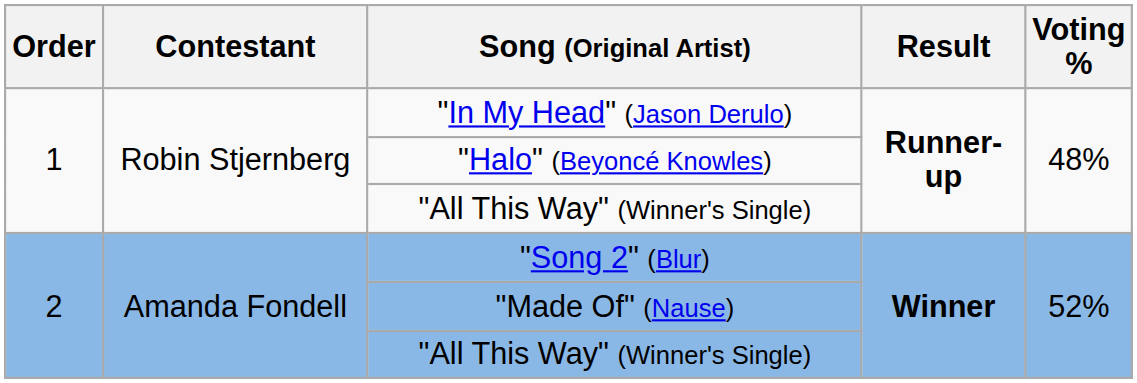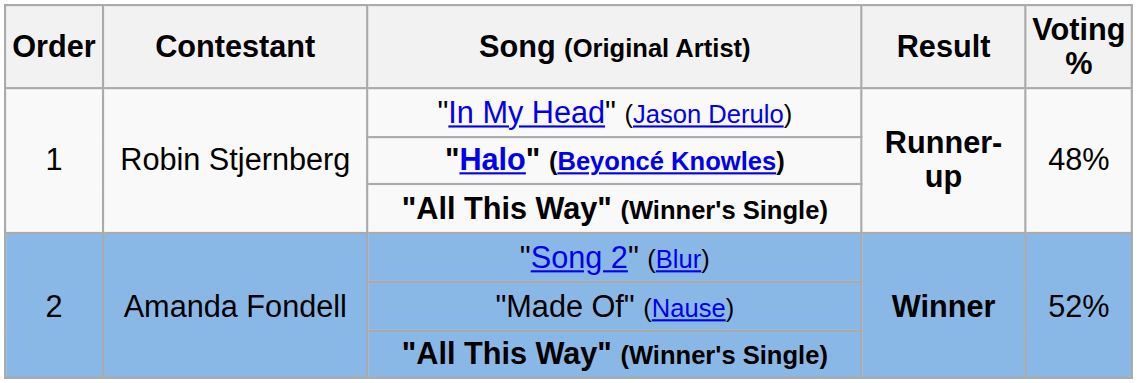(615, 161) normal -> (615, 161) bold
(615, 209) normal -> (615, 209) bold
(615, 355) normal -> (615, 355) bold
